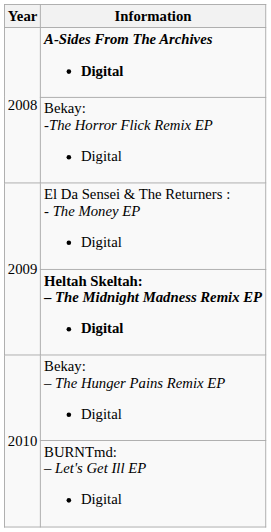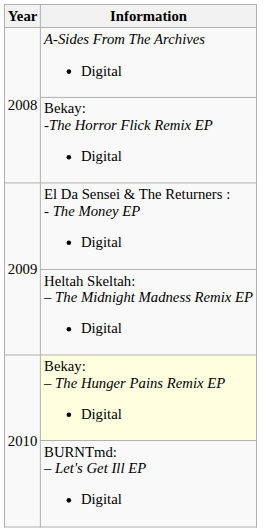(153, 55) bold -> (149, 55) normal
(153, 305) bold -> (149, 305) normal
(153, 390) no background -> (149, 390) lightyellow background
